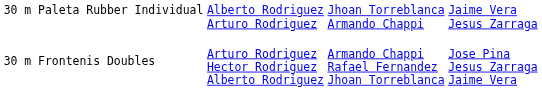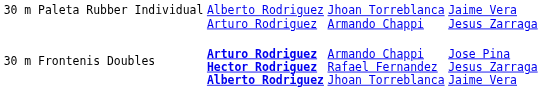(265, 67) normal -> (265, 67) bold
